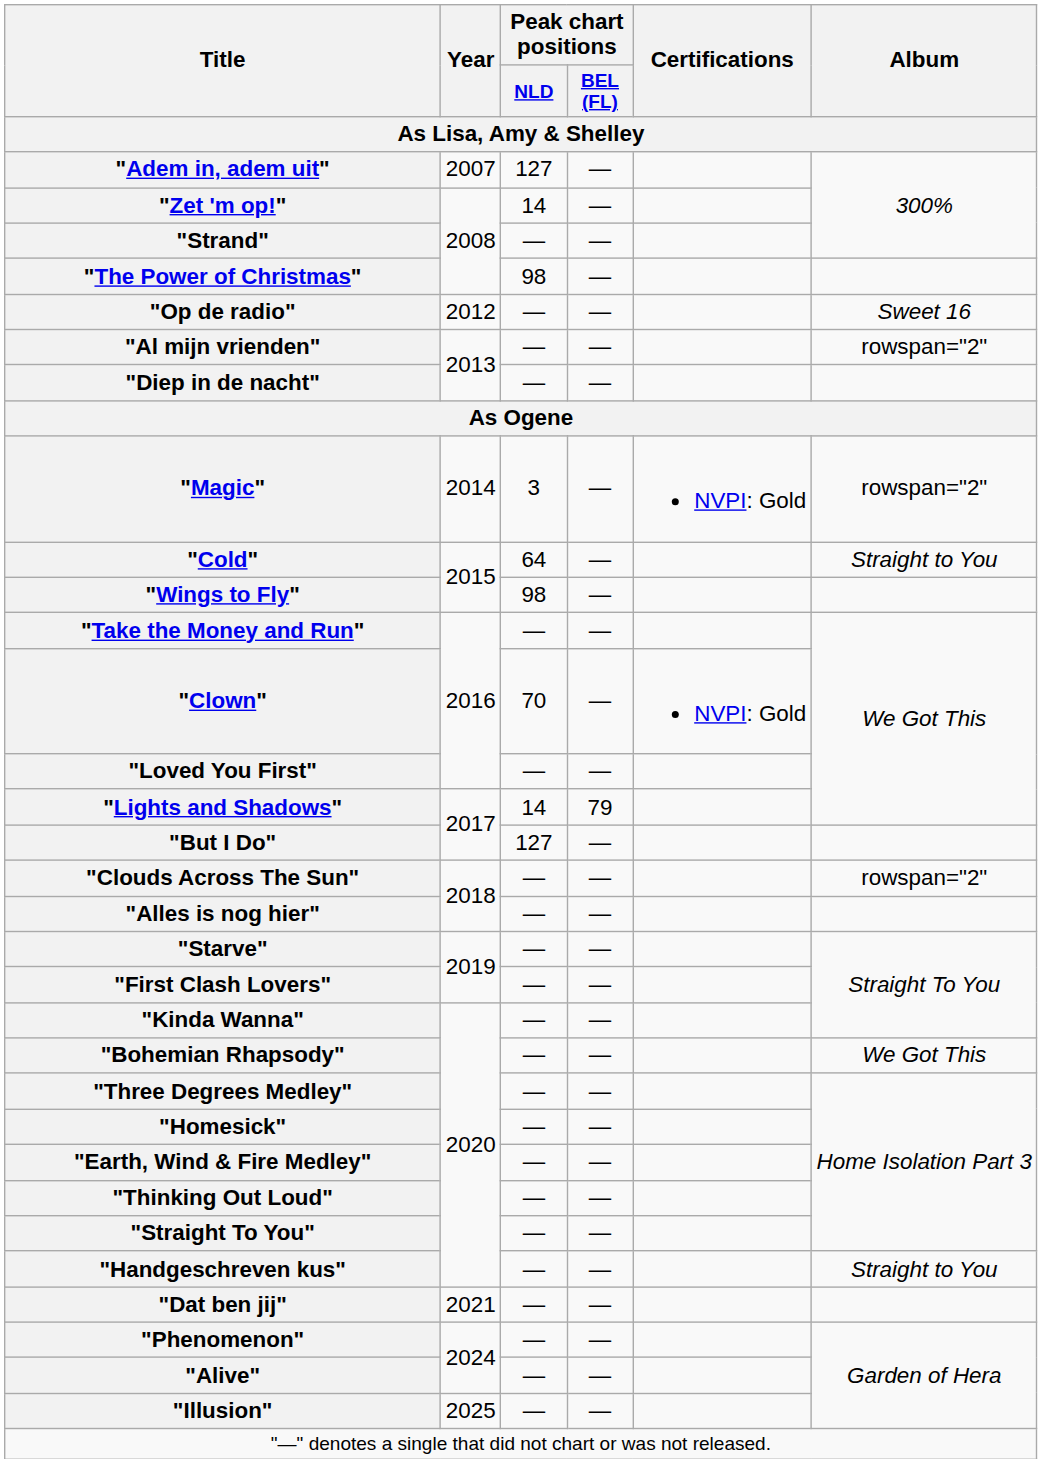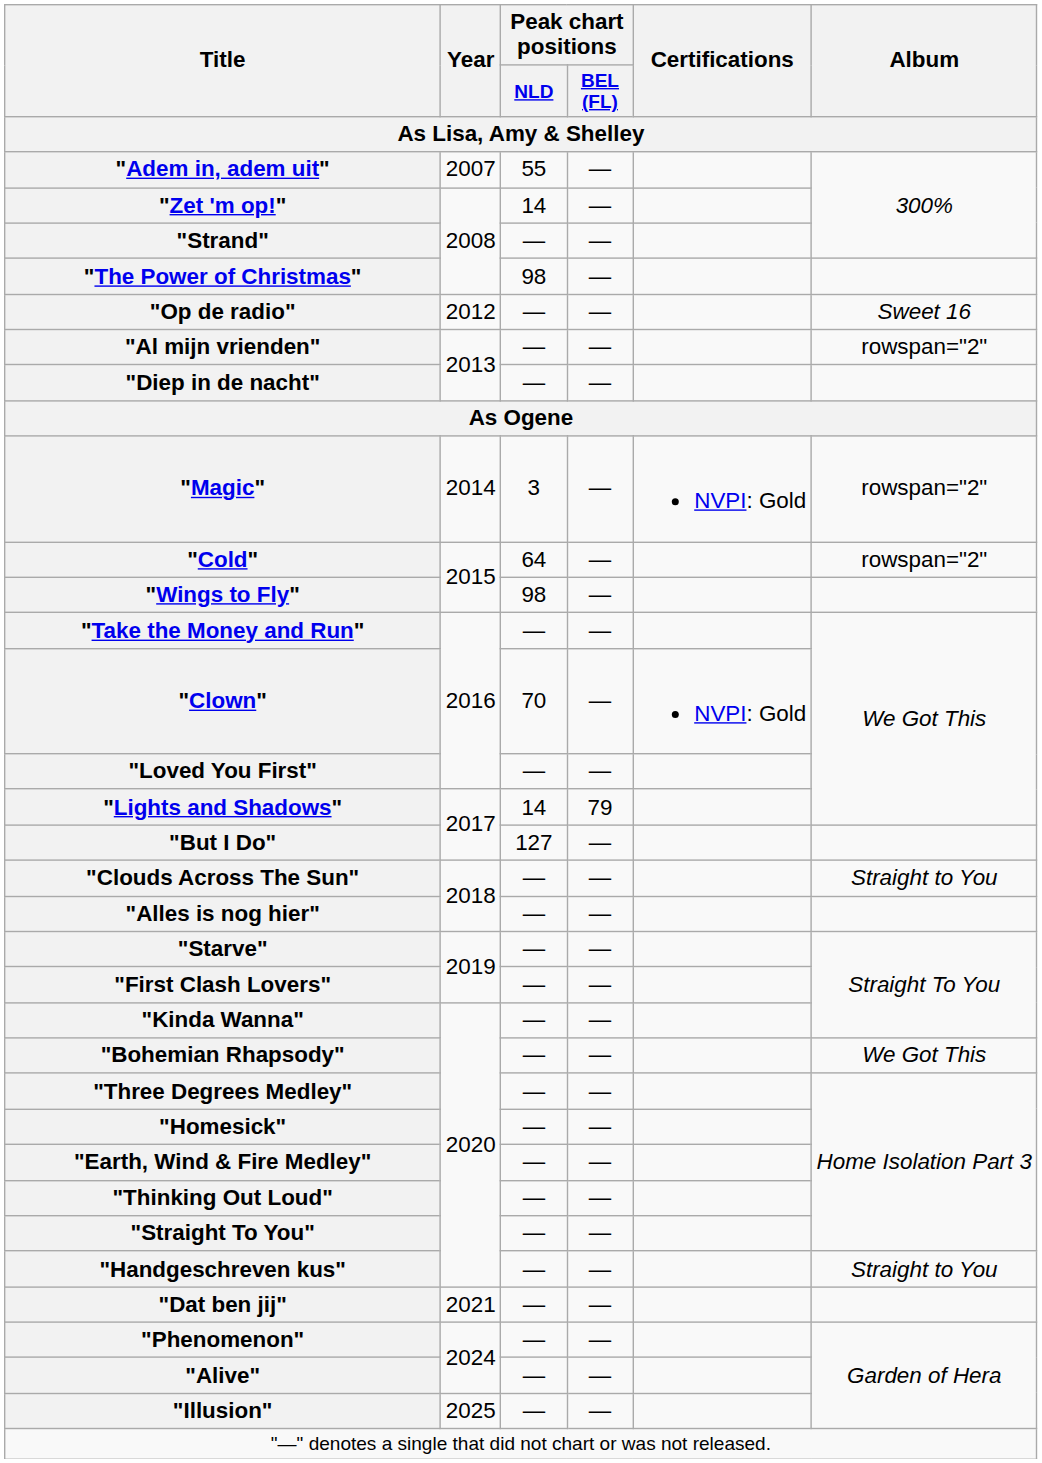(534, 169) 127 -> (534, 169) 55
(924, 559) Straight to You -> (924, 559) rowspan="2"
(924, 877) rowspan="2" -> (924, 877) Straight to You
